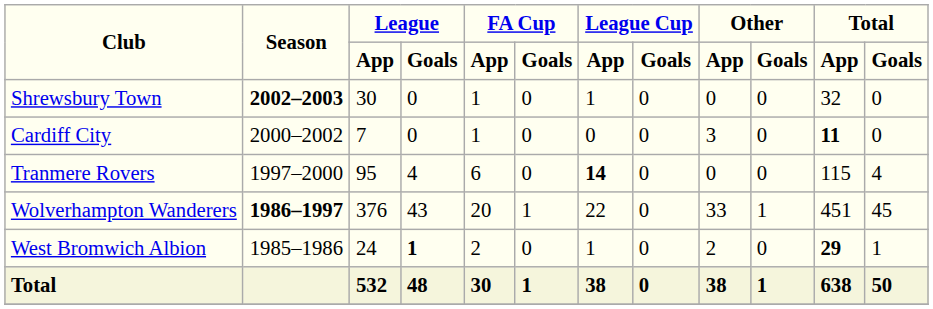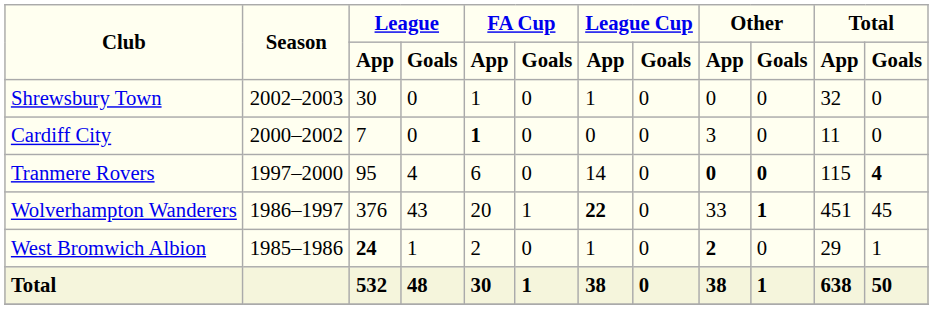(296, 98) bold -> (296, 98) normal
(476, 135) normal -> (476, 135) bold
(830, 135) bold -> (830, 135) normal
(596, 172) bold -> (596, 172) normal
(711, 172) normal -> (711, 172) bold
(762, 172) normal -> (762, 172) bold
(877, 172) normal -> (877, 172) bold
(296, 210) bold -> (296, 210) normal
(596, 210) normal -> (596, 210) bold
(762, 210) normal -> (762, 210) bold
(366, 247) normal -> (366, 247) bold
(412, 247) bold -> (412, 247) normal
(711, 247) normal -> (711, 247) bold
(831, 247) bold -> (831, 247) normal
